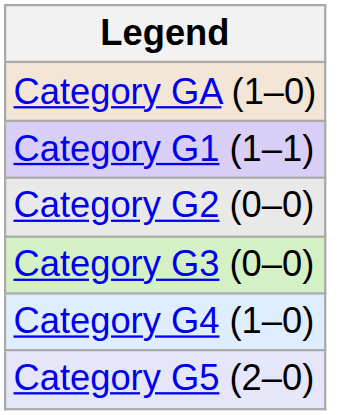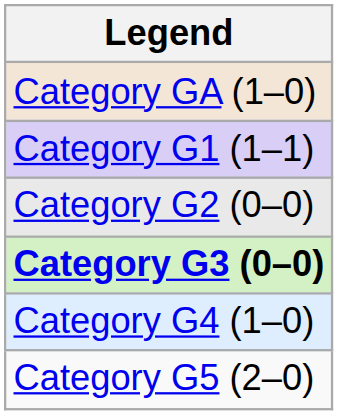(164, 263) normal -> (169, 263) bold
(164, 378) lavender background -> (164, 378) no background
